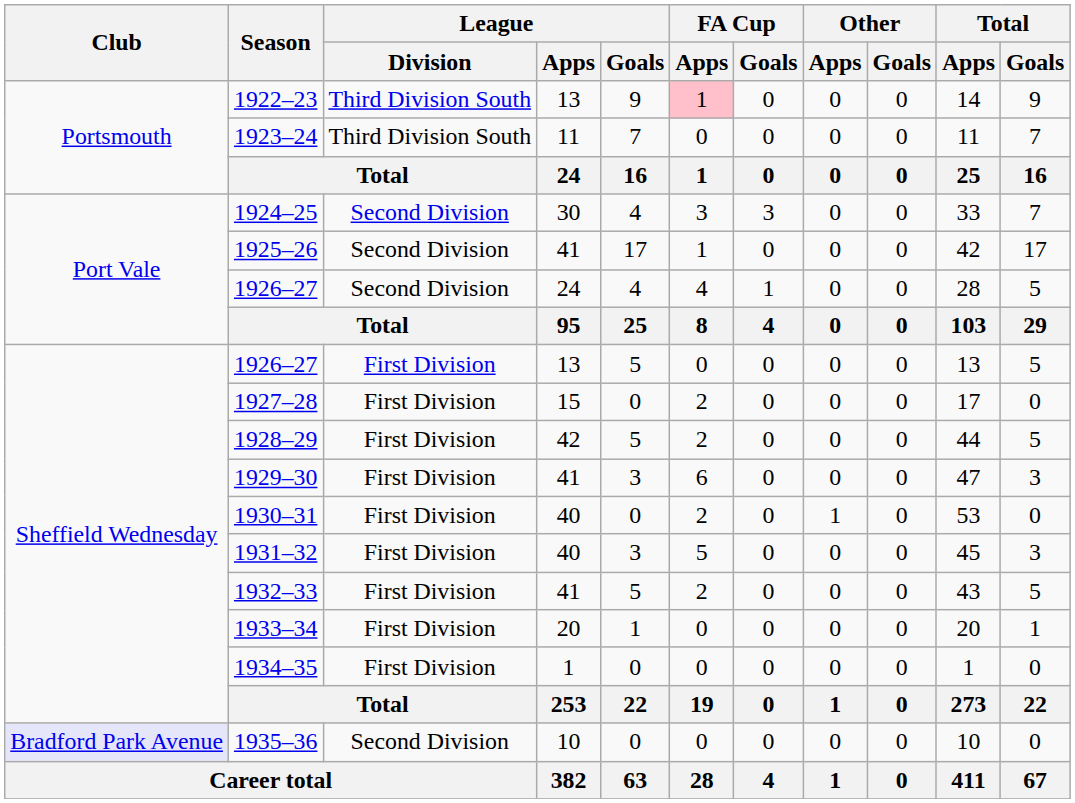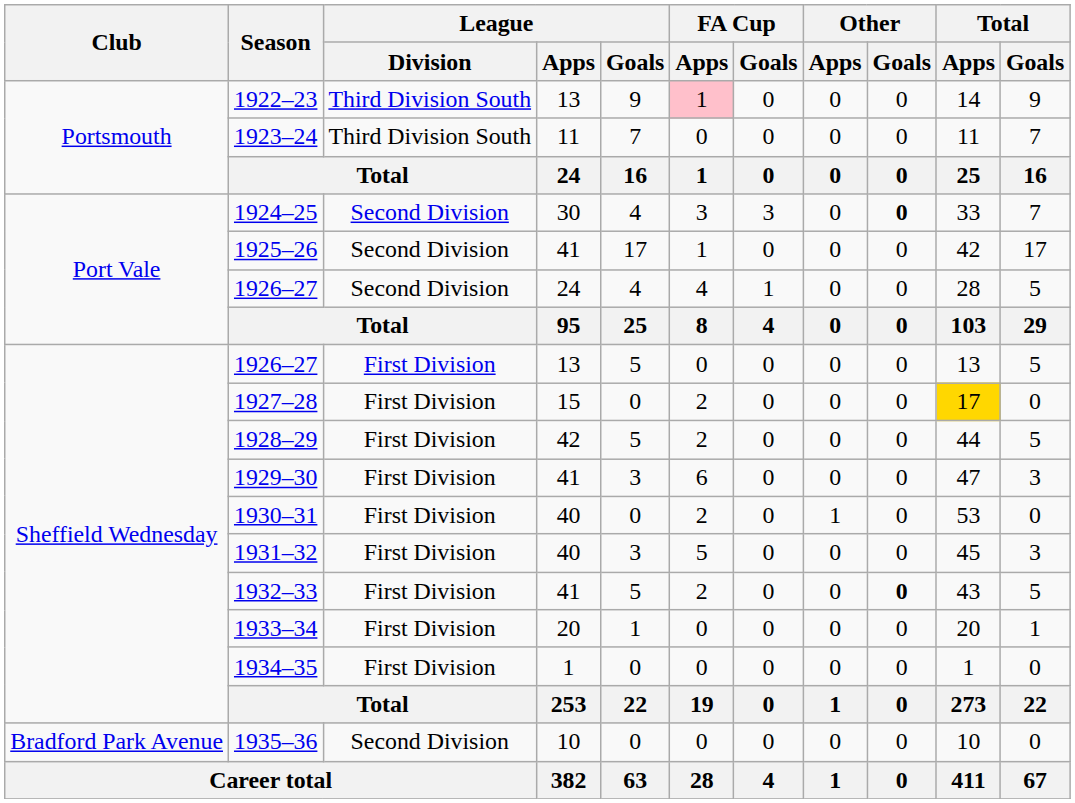(902, 212) normal -> (902, 212) bold
(968, 401) no background -> (968, 401) gold background
(902, 590) normal -> (902, 590) bold
(117, 741) lavender background -> (117, 741) no background
